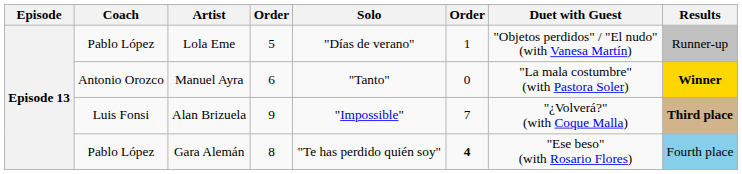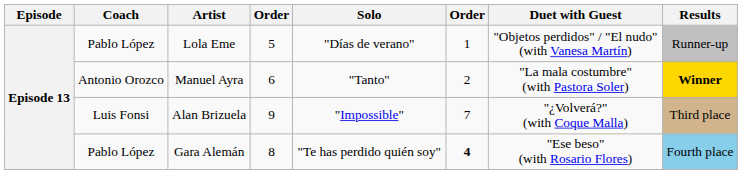(467, 79) 0 -> (467, 79) 2
(700, 115) bold -> (700, 115) normal
